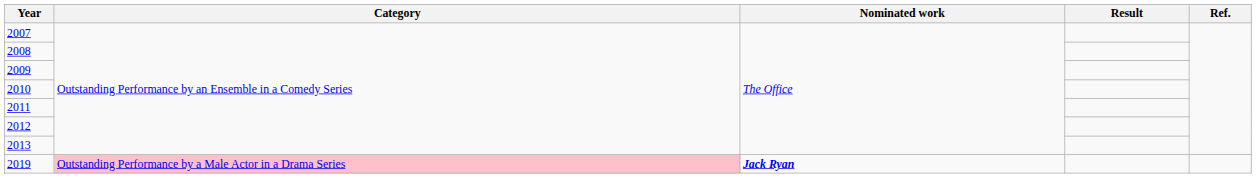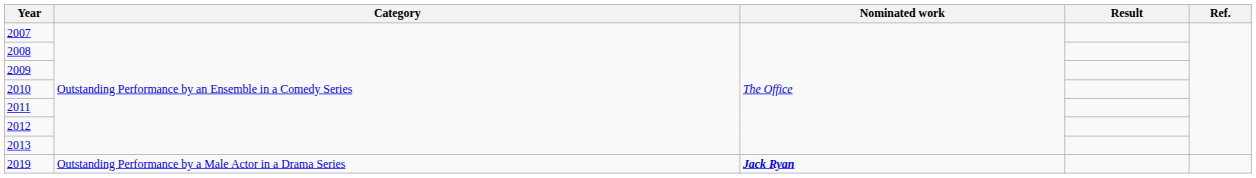(201, 164) pink background -> (201, 164) no background
